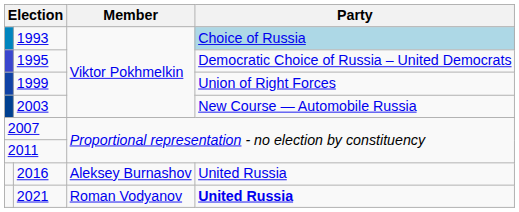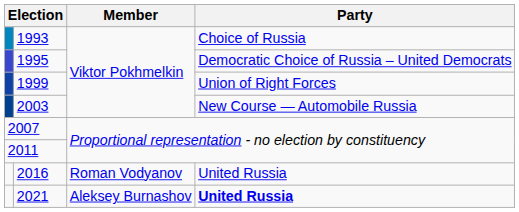(252, 38) lightblue background -> (252, 38) no background
(131, 173) Aleksey Burnashov -> (126, 173) Roman Vodyanov
(126, 196) Roman Vodyanov -> (131, 196) Aleksey Burnashov
